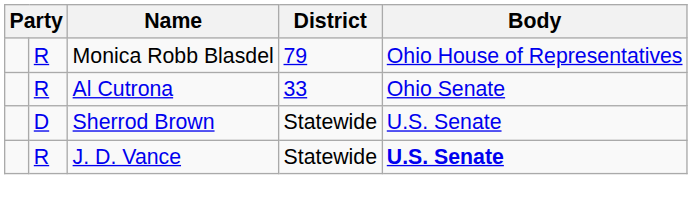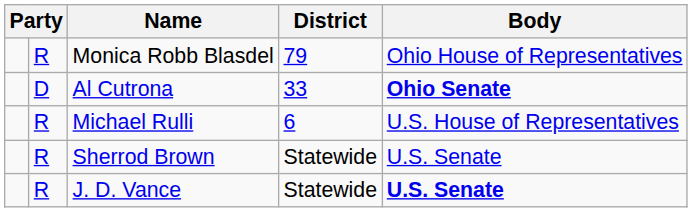(41, 88) R -> (41, 88) D
(446, 88) normal -> (449, 88) bold
+ row: (133, 122)
(41, 122) D -> (41, 156) R
